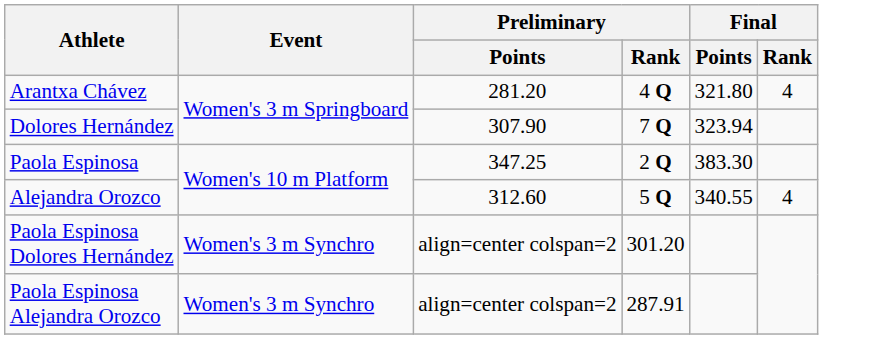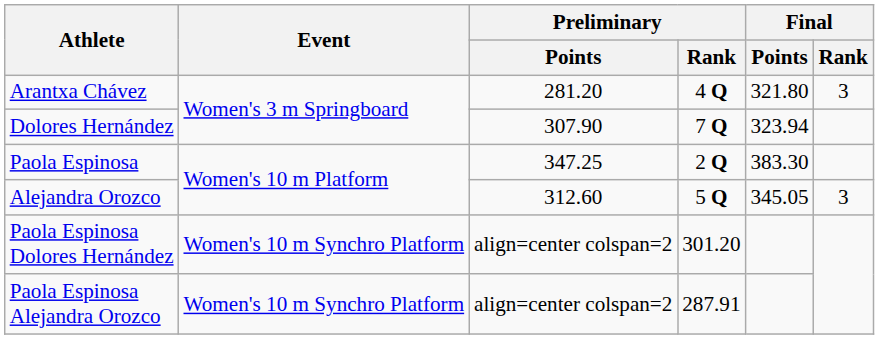(787, 92) 4 -> (843, 92) 3
(724, 196) 340.55 -> (779, 196) 345.05
(787, 196) 4 -> (843, 196) 3
(279, 244) Women's 3 m Synchro -> (324, 244) Women's 10 m Synchro Platform
(279, 304) Women's 3 m Synchro -> (324, 304) Women's 10 m Synchro Platform
